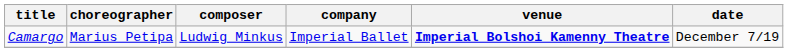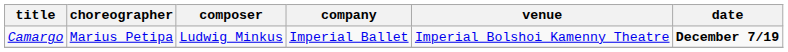(542, 37) bold -> (542, 37) normal
(728, 37) normal -> (728, 37) bold
